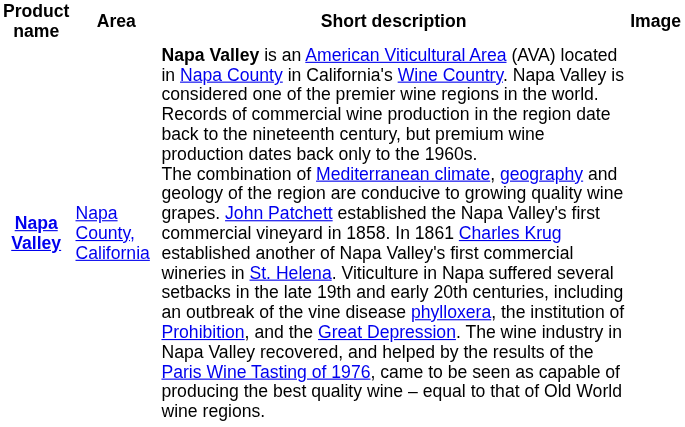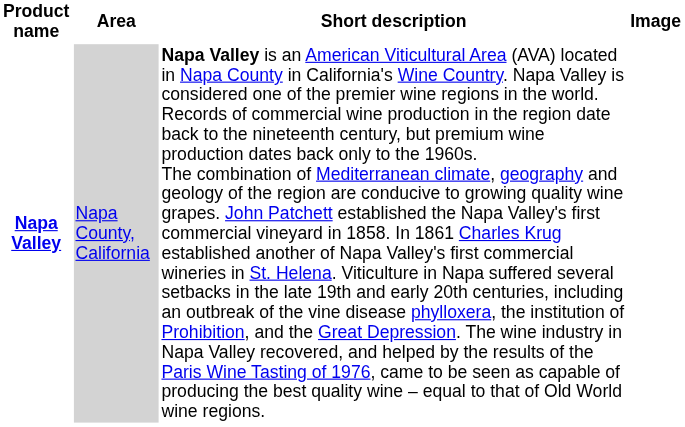(113, 233) no background -> (113, 233) lightgrey background
